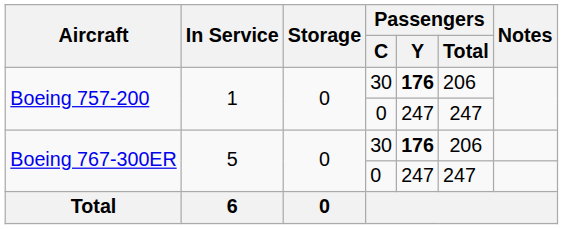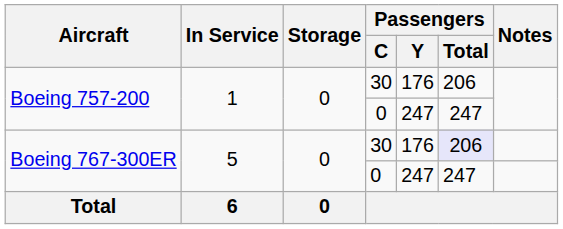(418, 82) bold -> (418, 82) normal
(418, 144) bold -> (418, 144) normal
(466, 144) no background -> (466, 144) lavender background
